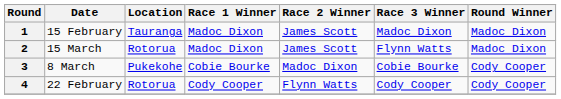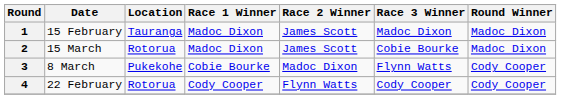(414, 49) Flynn Watts -> (418, 49) Cobie Bourke
(418, 67) Cobie Bourke -> (414, 67) Flynn Watts
